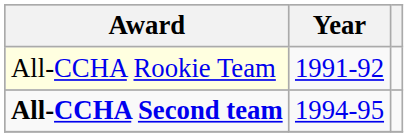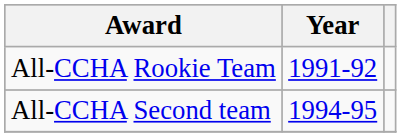(143, 68) lightyellow background -> (143, 68) no background
(147, 110) bold -> (141, 110) normal
